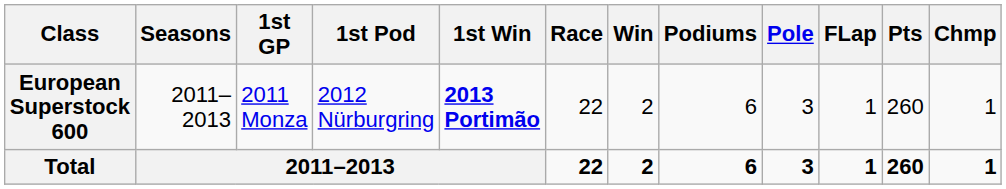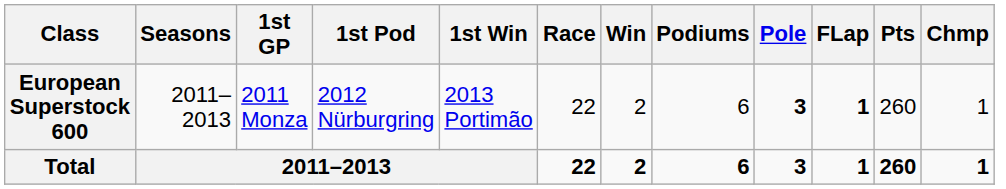(492, 106) bold -> (489, 106) normal
(808, 106) normal -> (800, 106) bold
(871, 106) normal -> (863, 106) bold
